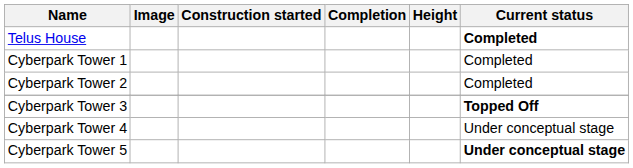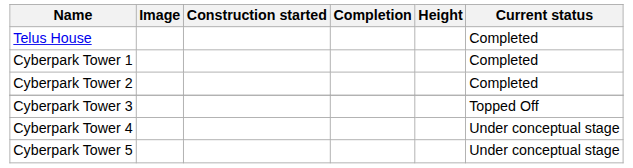(500, 38) bold -> (504, 38) normal
(501, 106) bold -> (504, 106) normal
(544, 151) bold -> (544, 151) normal
